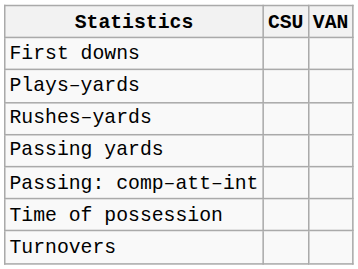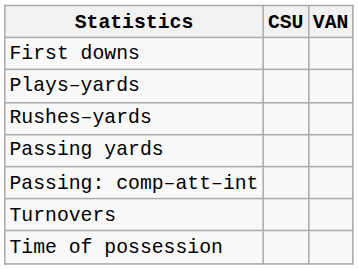rows swapped: (63, 247) <-> (116, 215)
